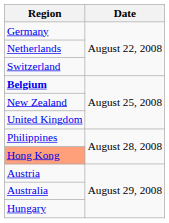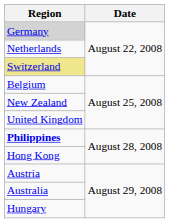(28, 31) no background -> (28, 31) lightgrey background
(34, 66) no background -> (34, 66) khaki background
(27, 84) bold -> (26, 84) normal
(32, 137) normal -> (34, 137) bold
(33, 155) lightsalmon background -> (33, 155) no background
